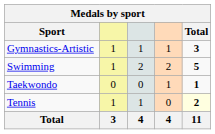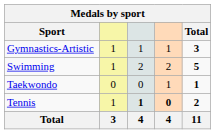(141, 102) normal -> (141, 102) bold
(168, 102) normal -> (168, 102) bold
(196, 102) lightyellow background -> (196, 102) no background
